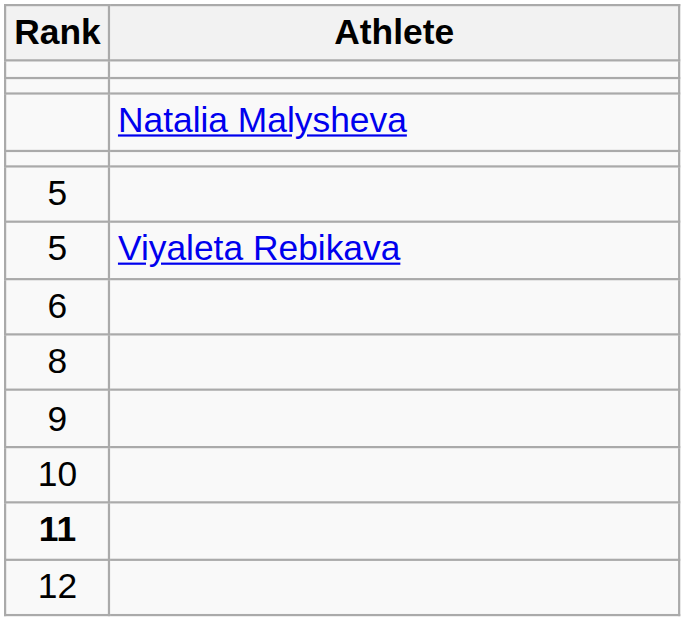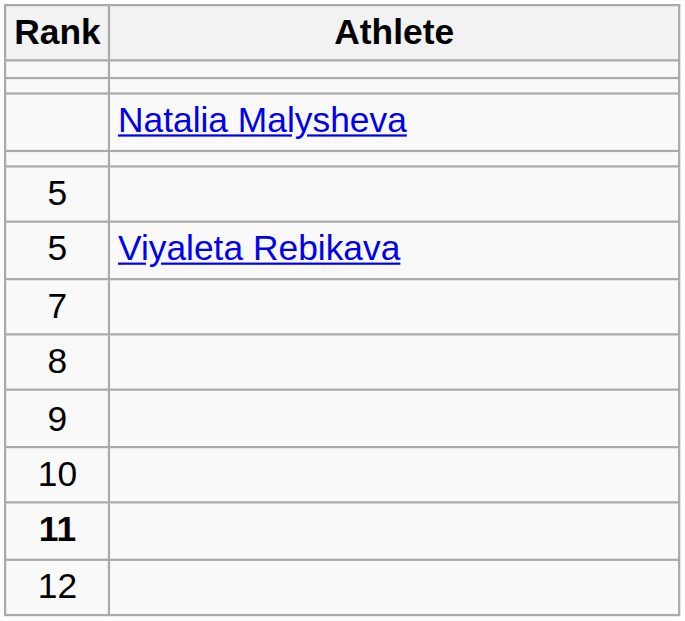(57, 305) 6 -> (57, 305) 7
